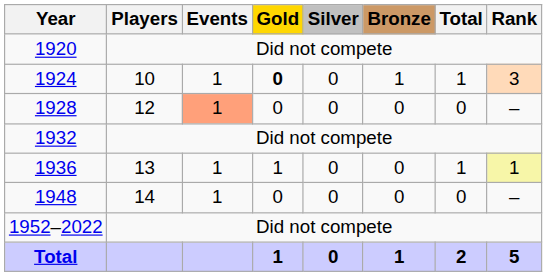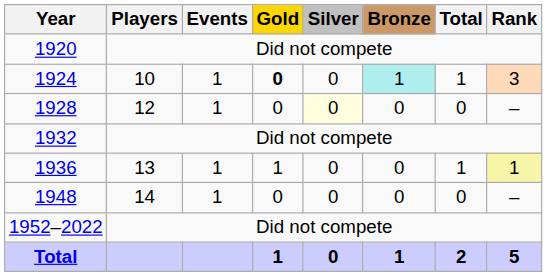(399, 78) no background -> (399, 78) paleturquoise background
(217, 108) lightsalmon background -> (217, 108) no background
(333, 108) no background -> (333, 108) lightyellow background
